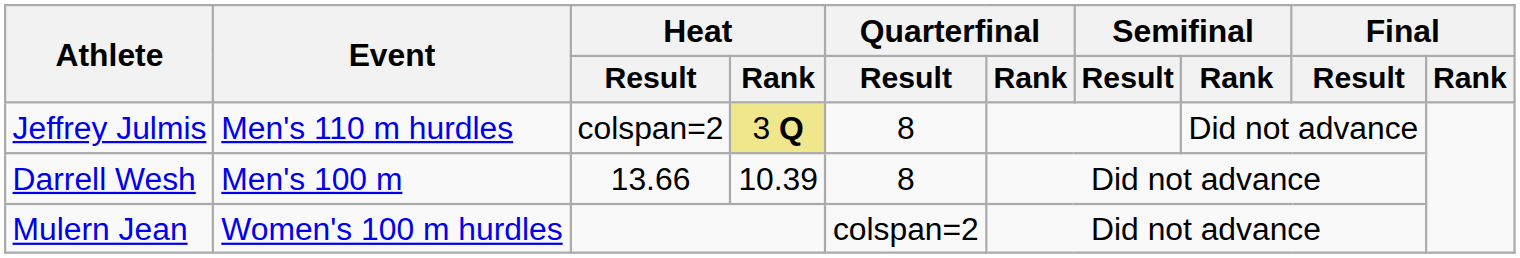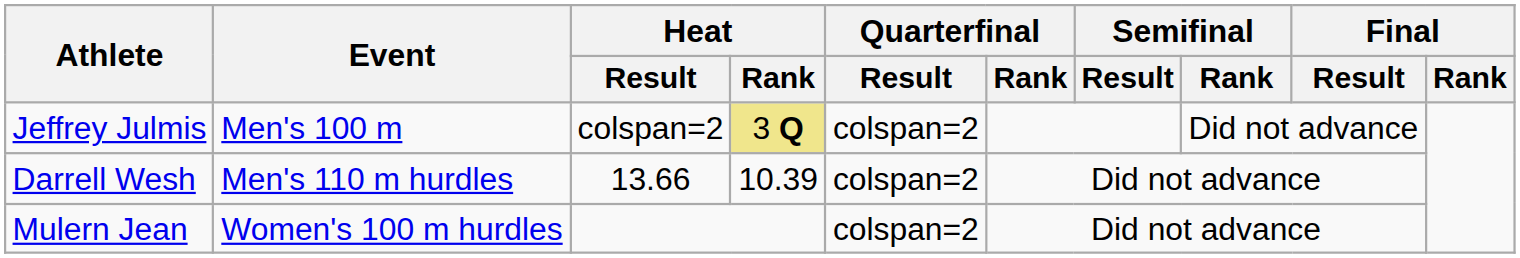(367, 128) Men's 110 m hurdles -> (312, 128) Men's 100 m
(906, 128) 8 -> (906, 128) colspan=2
(312, 179) Men's 100 m -> (367, 179) Men's 110 m hurdles
(906, 179) 8 -> (906, 179) colspan=2
